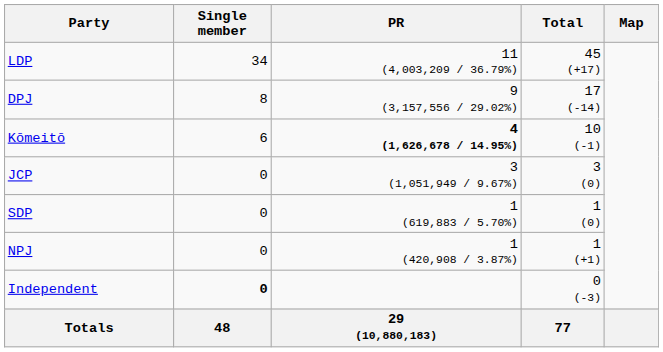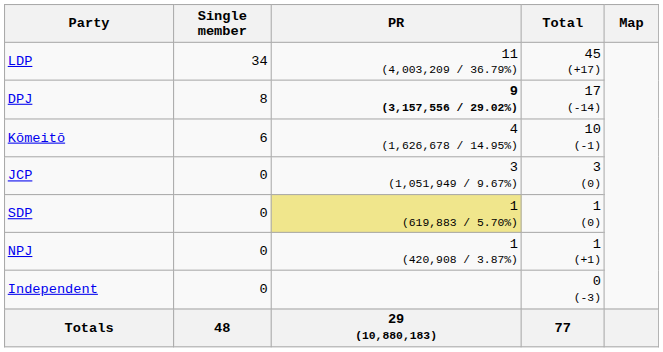(450, 99) normal -> (450, 100) bold
(450, 138) bold -> (450, 137) normal
(460, 213) no background -> (460, 213) khaki background
(264, 290) bold -> (264, 290) normal
